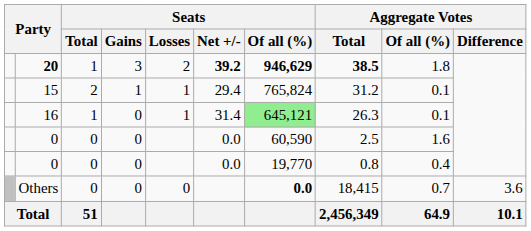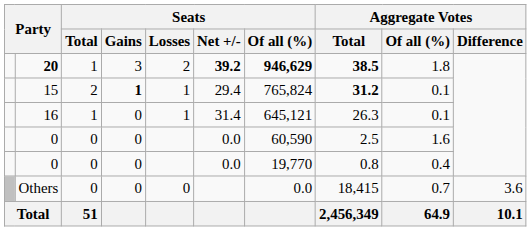(138, 90) normal -> (138, 90) bold
(366, 90) normal -> (366, 90) bold
(288, 115) lightgreen background -> (288, 115) no background
(303, 188) bold -> (303, 188) normal
